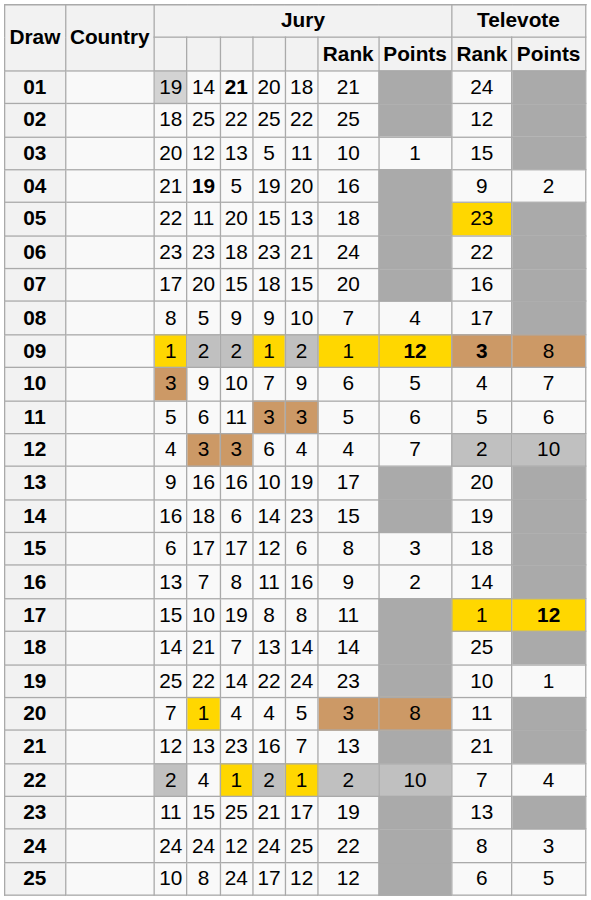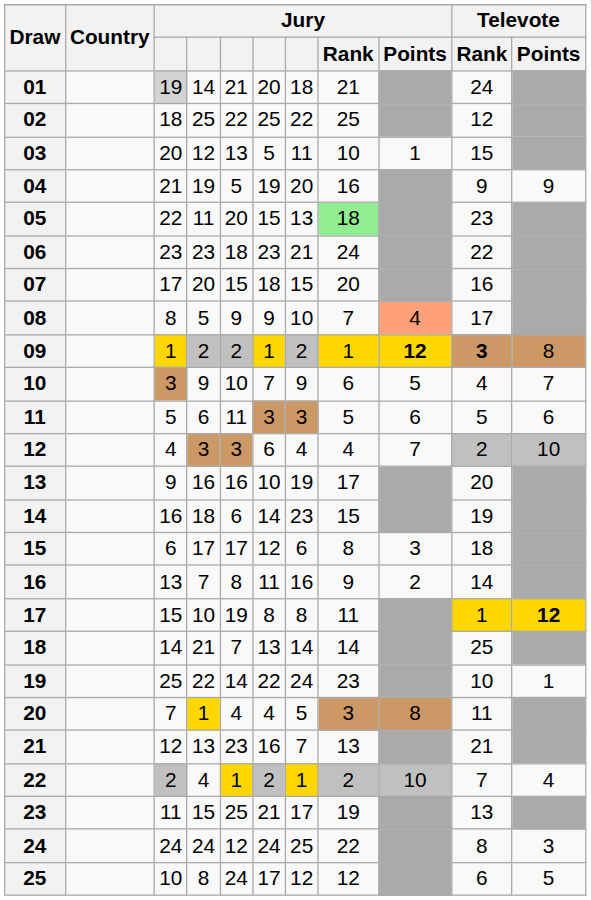(236, 86) bold -> (236, 86) normal
(203, 185) bold -> (203, 185) normal
(549, 185) 2 -> (549, 185) 9
(348, 218) no background -> (348, 218) lightgreen background
(482, 218) gold background -> (482, 218) no background
(415, 317) no background -> (415, 317) lightsalmon background
